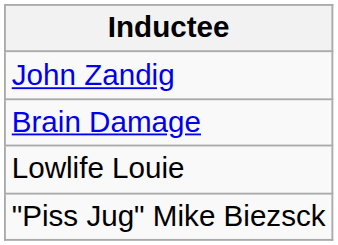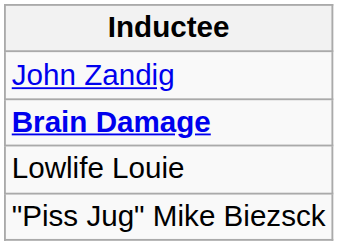(106, 121) normal -> (111, 121) bold
